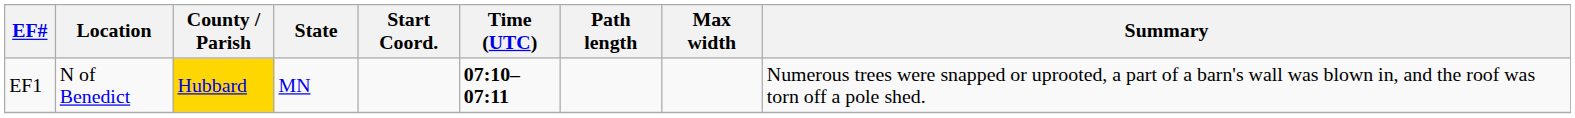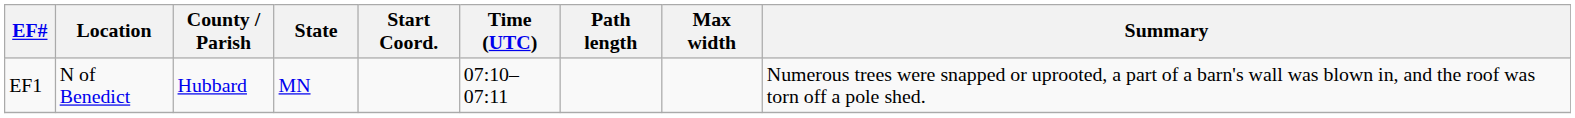(212, 85) gold background -> (212, 85) no background
(492, 85) bold -> (491, 85) normal
